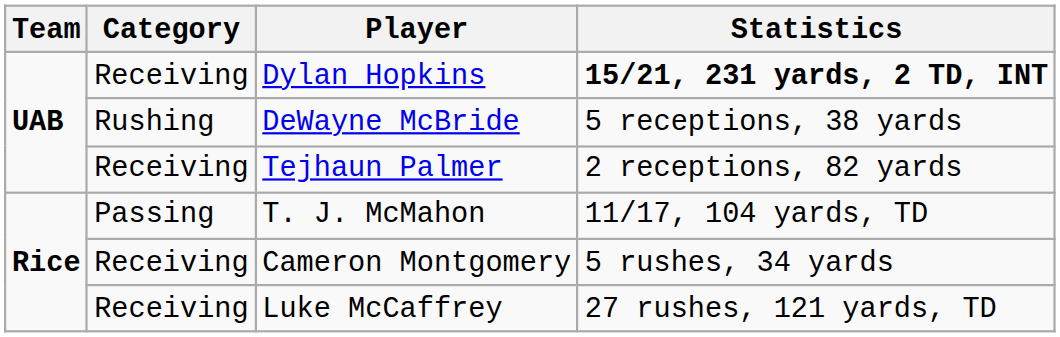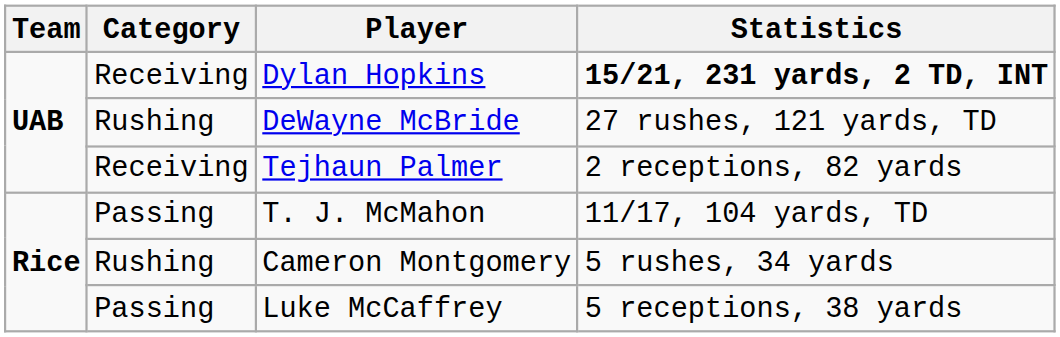(774, 122) 5 receptions, 38 yards -> (791, 122) 27 rushes, 121 yards, TD
(171, 262) Receiving -> (154, 262) Rushing
(171, 309) Receiving -> (154, 309) Passing
(791, 309) 27 rushes, 121 yards, TD -> (774, 309) 5 receptions, 38 yards
